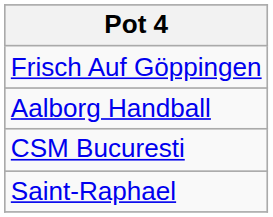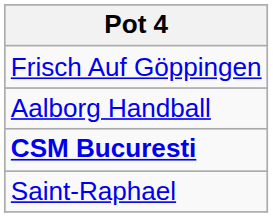(98, 149) normal -> (104, 149) bold
